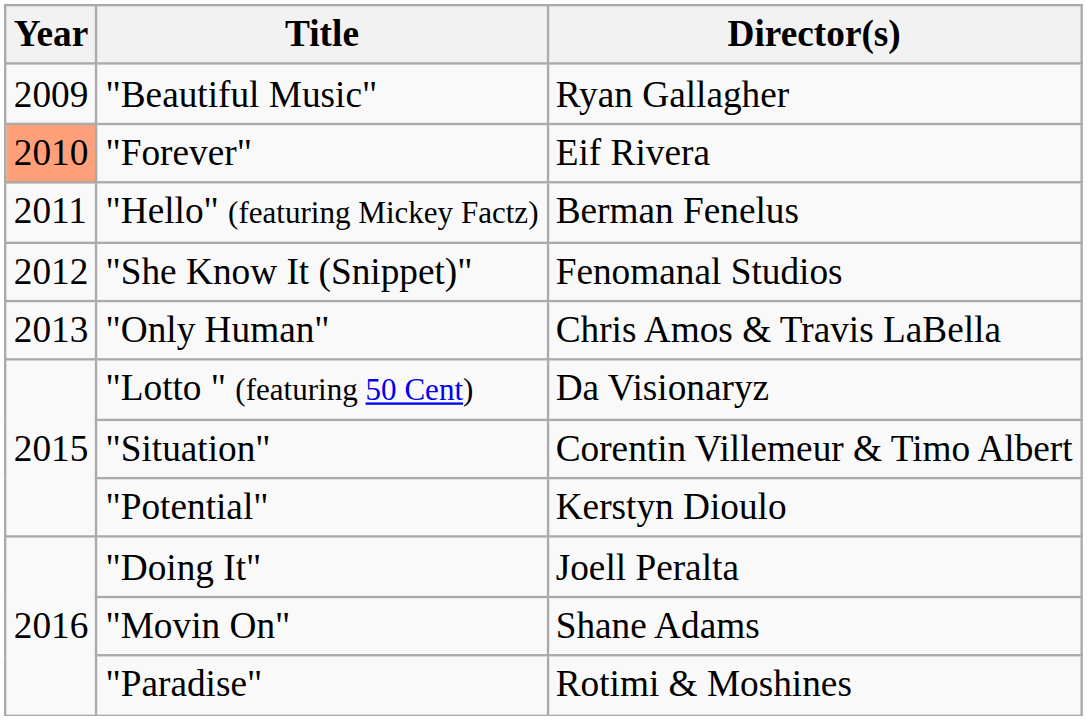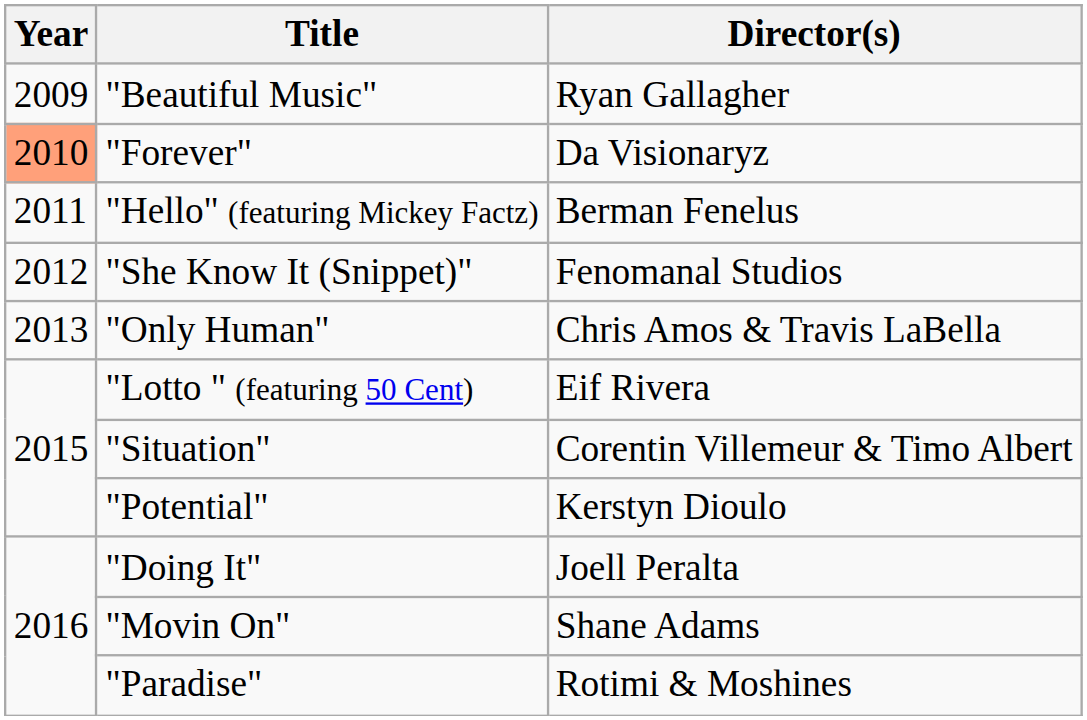(633, 152) Eif Rivera -> (662, 152) Da Visionaryz
(662, 388) Da Visionaryz -> (633, 388) Eif Rivera
